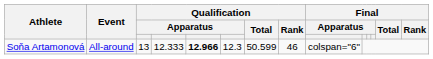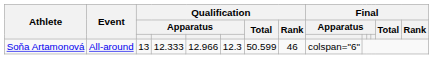(203, 47) bold -> (203, 47) normal
